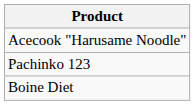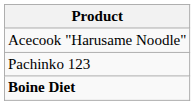(41, 87) normal -> (42, 87) bold
